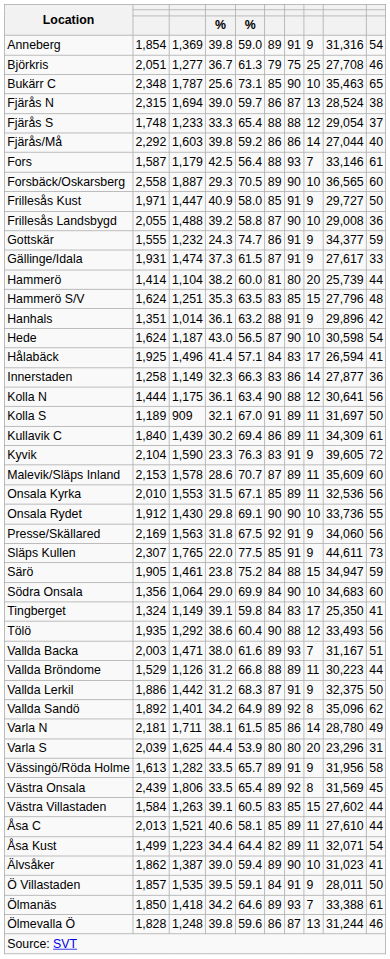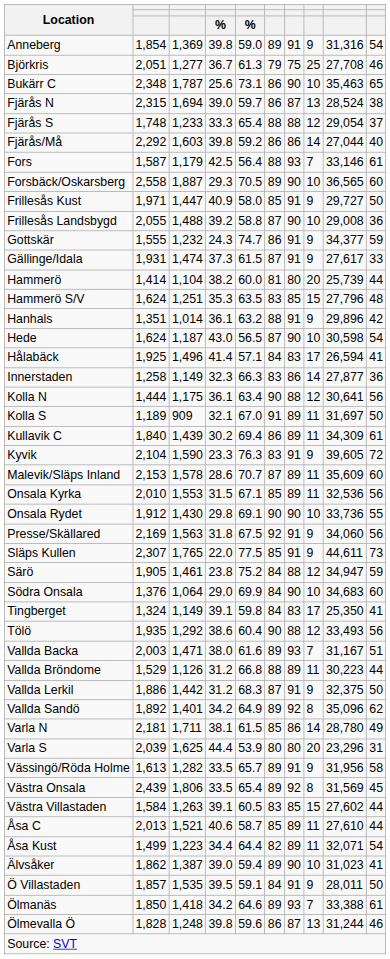(275, 84) 85 -> (275, 84) 86
(313, 572) 15 -> (313, 572) 12
(151, 592) 1,356 -> (151, 592) 1,376
(250, 826) 58.1 -> (250, 826) 58.7
